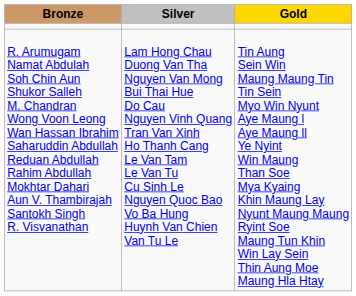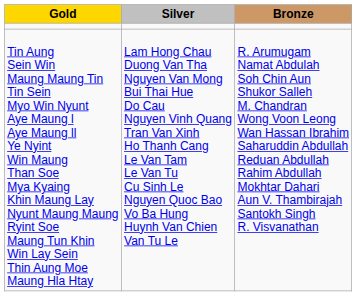columns swapped: (293, 14) <-> (63, 14)
